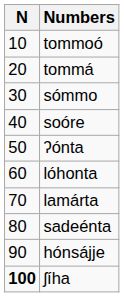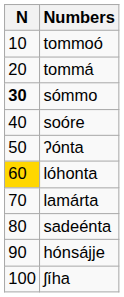(17, 95) normal -> (17, 95) bold
(17, 174) no background -> (17, 174) gold background
(22, 278) bold -> (22, 278) normal
